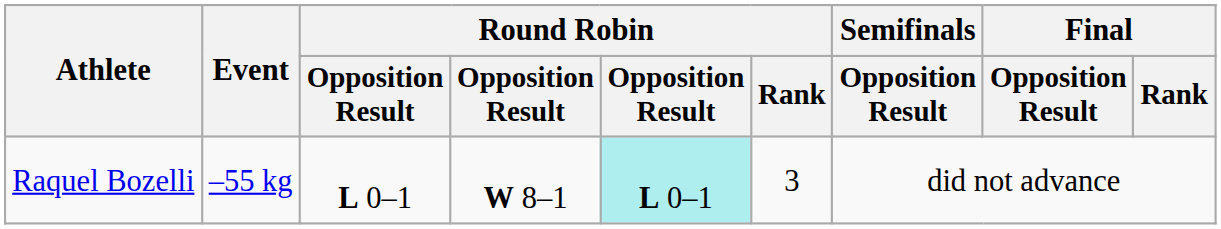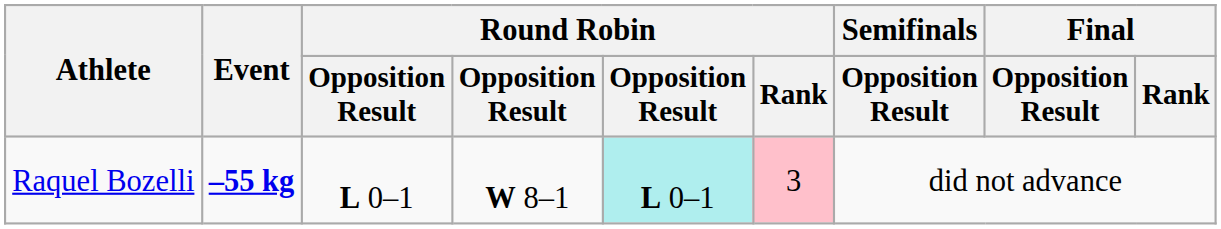(251, 179) normal -> (252, 179) bold
(792, 179) no background -> (794, 179) pink background
